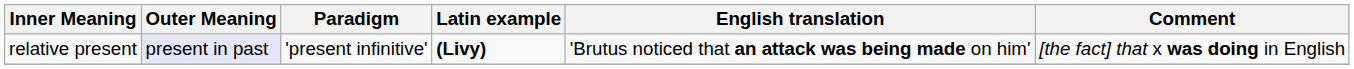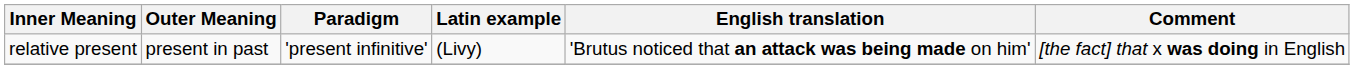(207, 49) lavender background -> (207, 49) no background
(461, 49) bold -> (459, 49) normal
